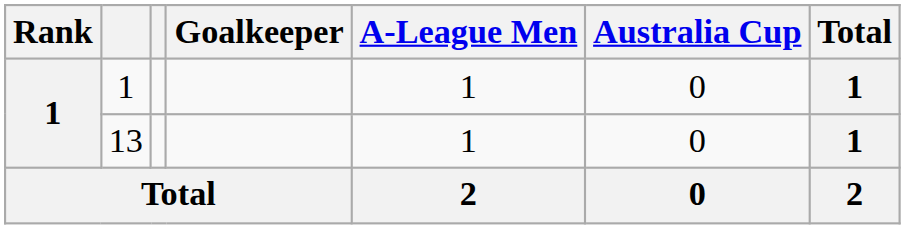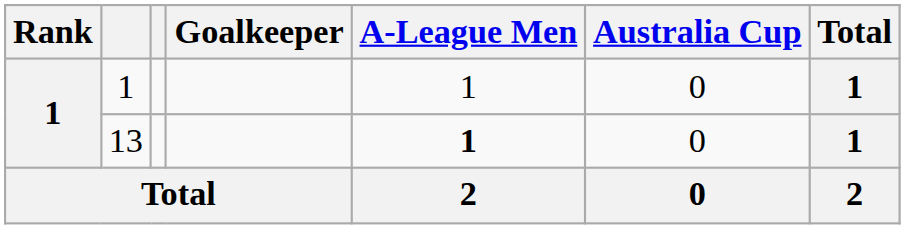(468, 140) normal -> (468, 140) bold
